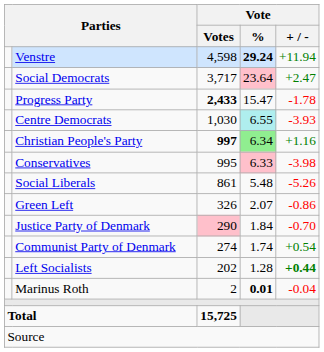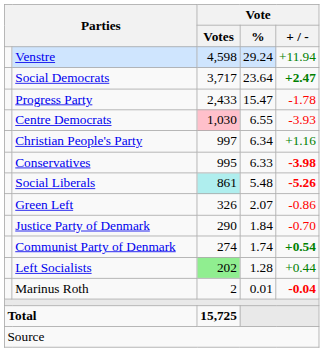(258, 57) bold -> (258, 57) normal
(258, 78) pink background -> (258, 78) no background
(301, 78) normal -> (300, 78) bold
(222, 99) bold -> (222, 99) normal
(222, 120) no background -> (222, 120) pink background
(261, 120) paleturquoise background -> (261, 120) no background
(227, 141) bold -> (227, 141) normal
(261, 141) lightgreen background -> (261, 141) no background
(261, 162) pink background -> (261, 162) no background
(302, 162) normal -> (302, 162) bold
(227, 183) no background -> (227, 183) paleturquoise background
(302, 183) normal -> (302, 183) bold
(227, 225) pink background -> (227, 225) no background
(301, 246) normal -> (300, 246) bold
(227, 267) no background -> (227, 267) lightgreen background
(300, 267) bold -> (301, 267) normal
(261, 288) bold -> (261, 288) normal
(302, 288) normal -> (302, 288) bold
